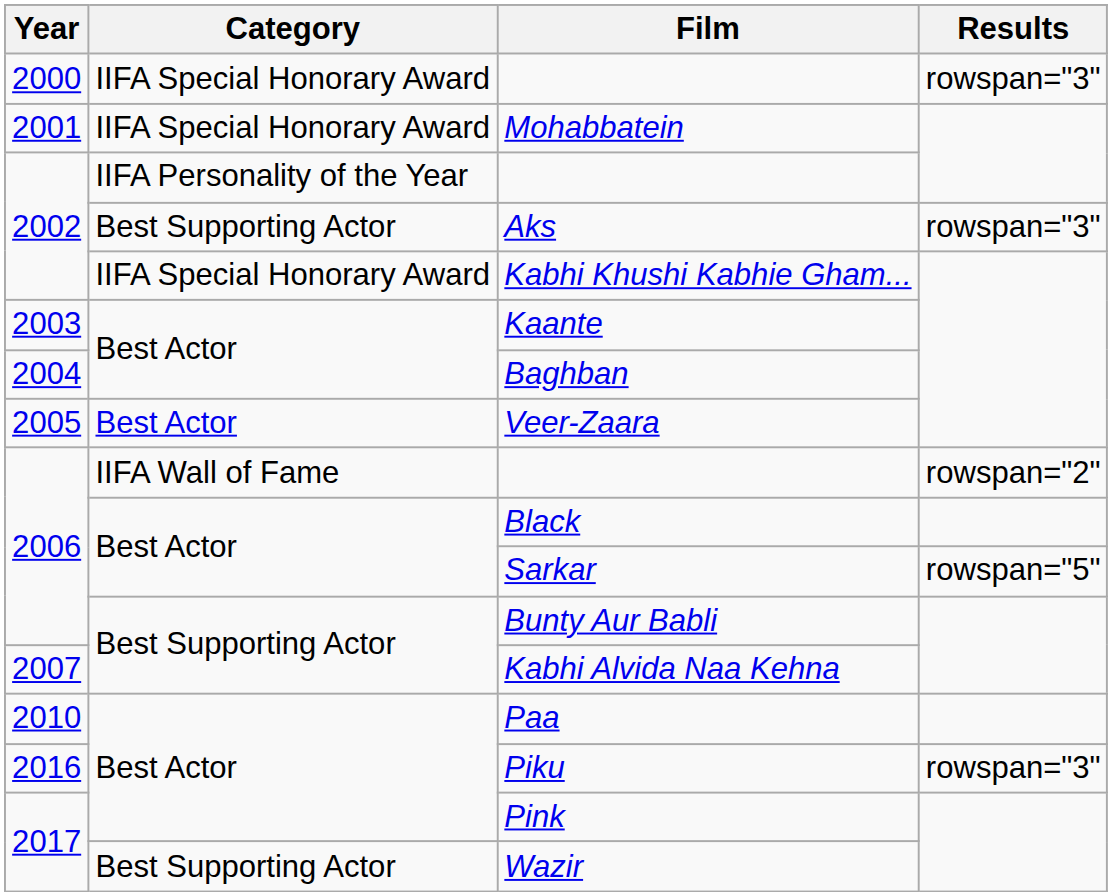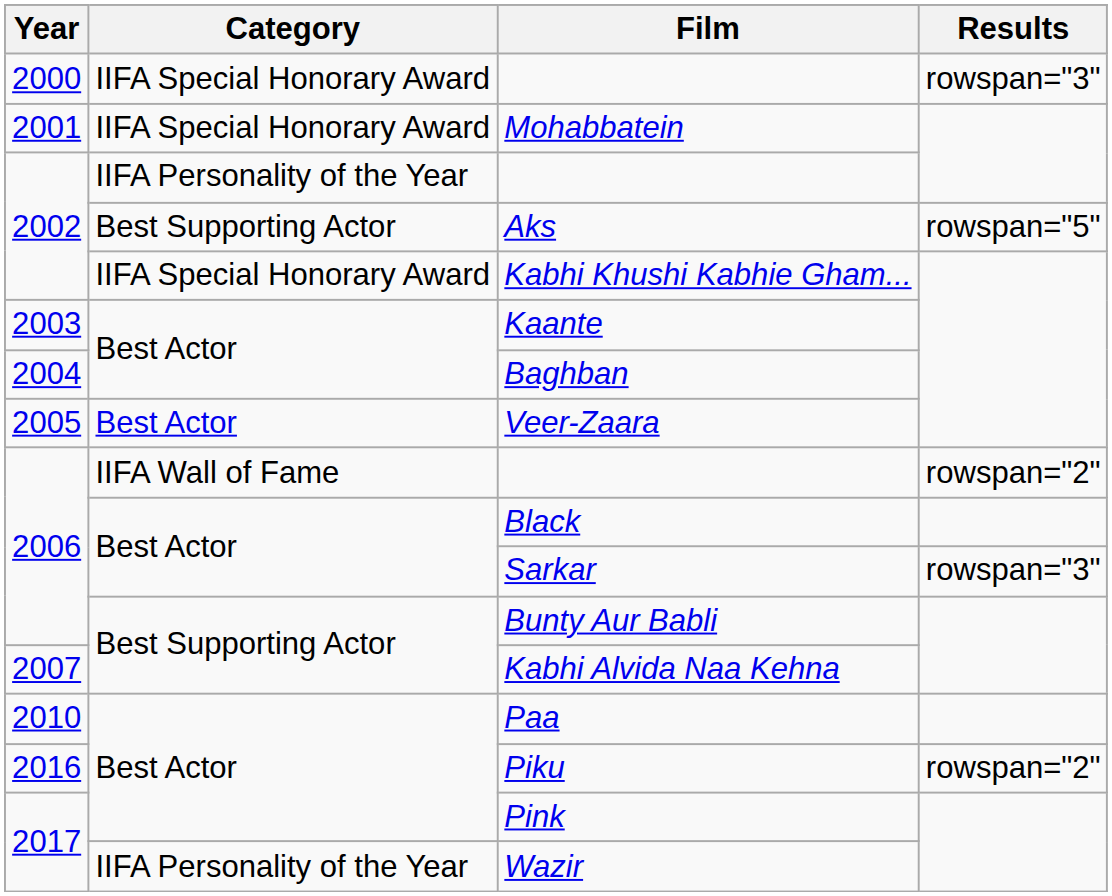(1013, 226) rowspan="3" -> (1013, 226) rowspan="5"
(1013, 570) rowspan="5" -> (1013, 570) rowspan="3"
(1013, 767) rowspan="3" -> (1013, 767) rowspan="2"
(246, 865) Best Supporting Actor -> (282, 865) IIFA Personality of the Year
